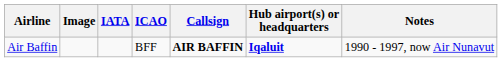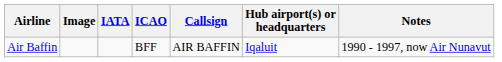(208, 47) bold -> (206, 47) normal
(266, 47) bold -> (261, 47) normal
